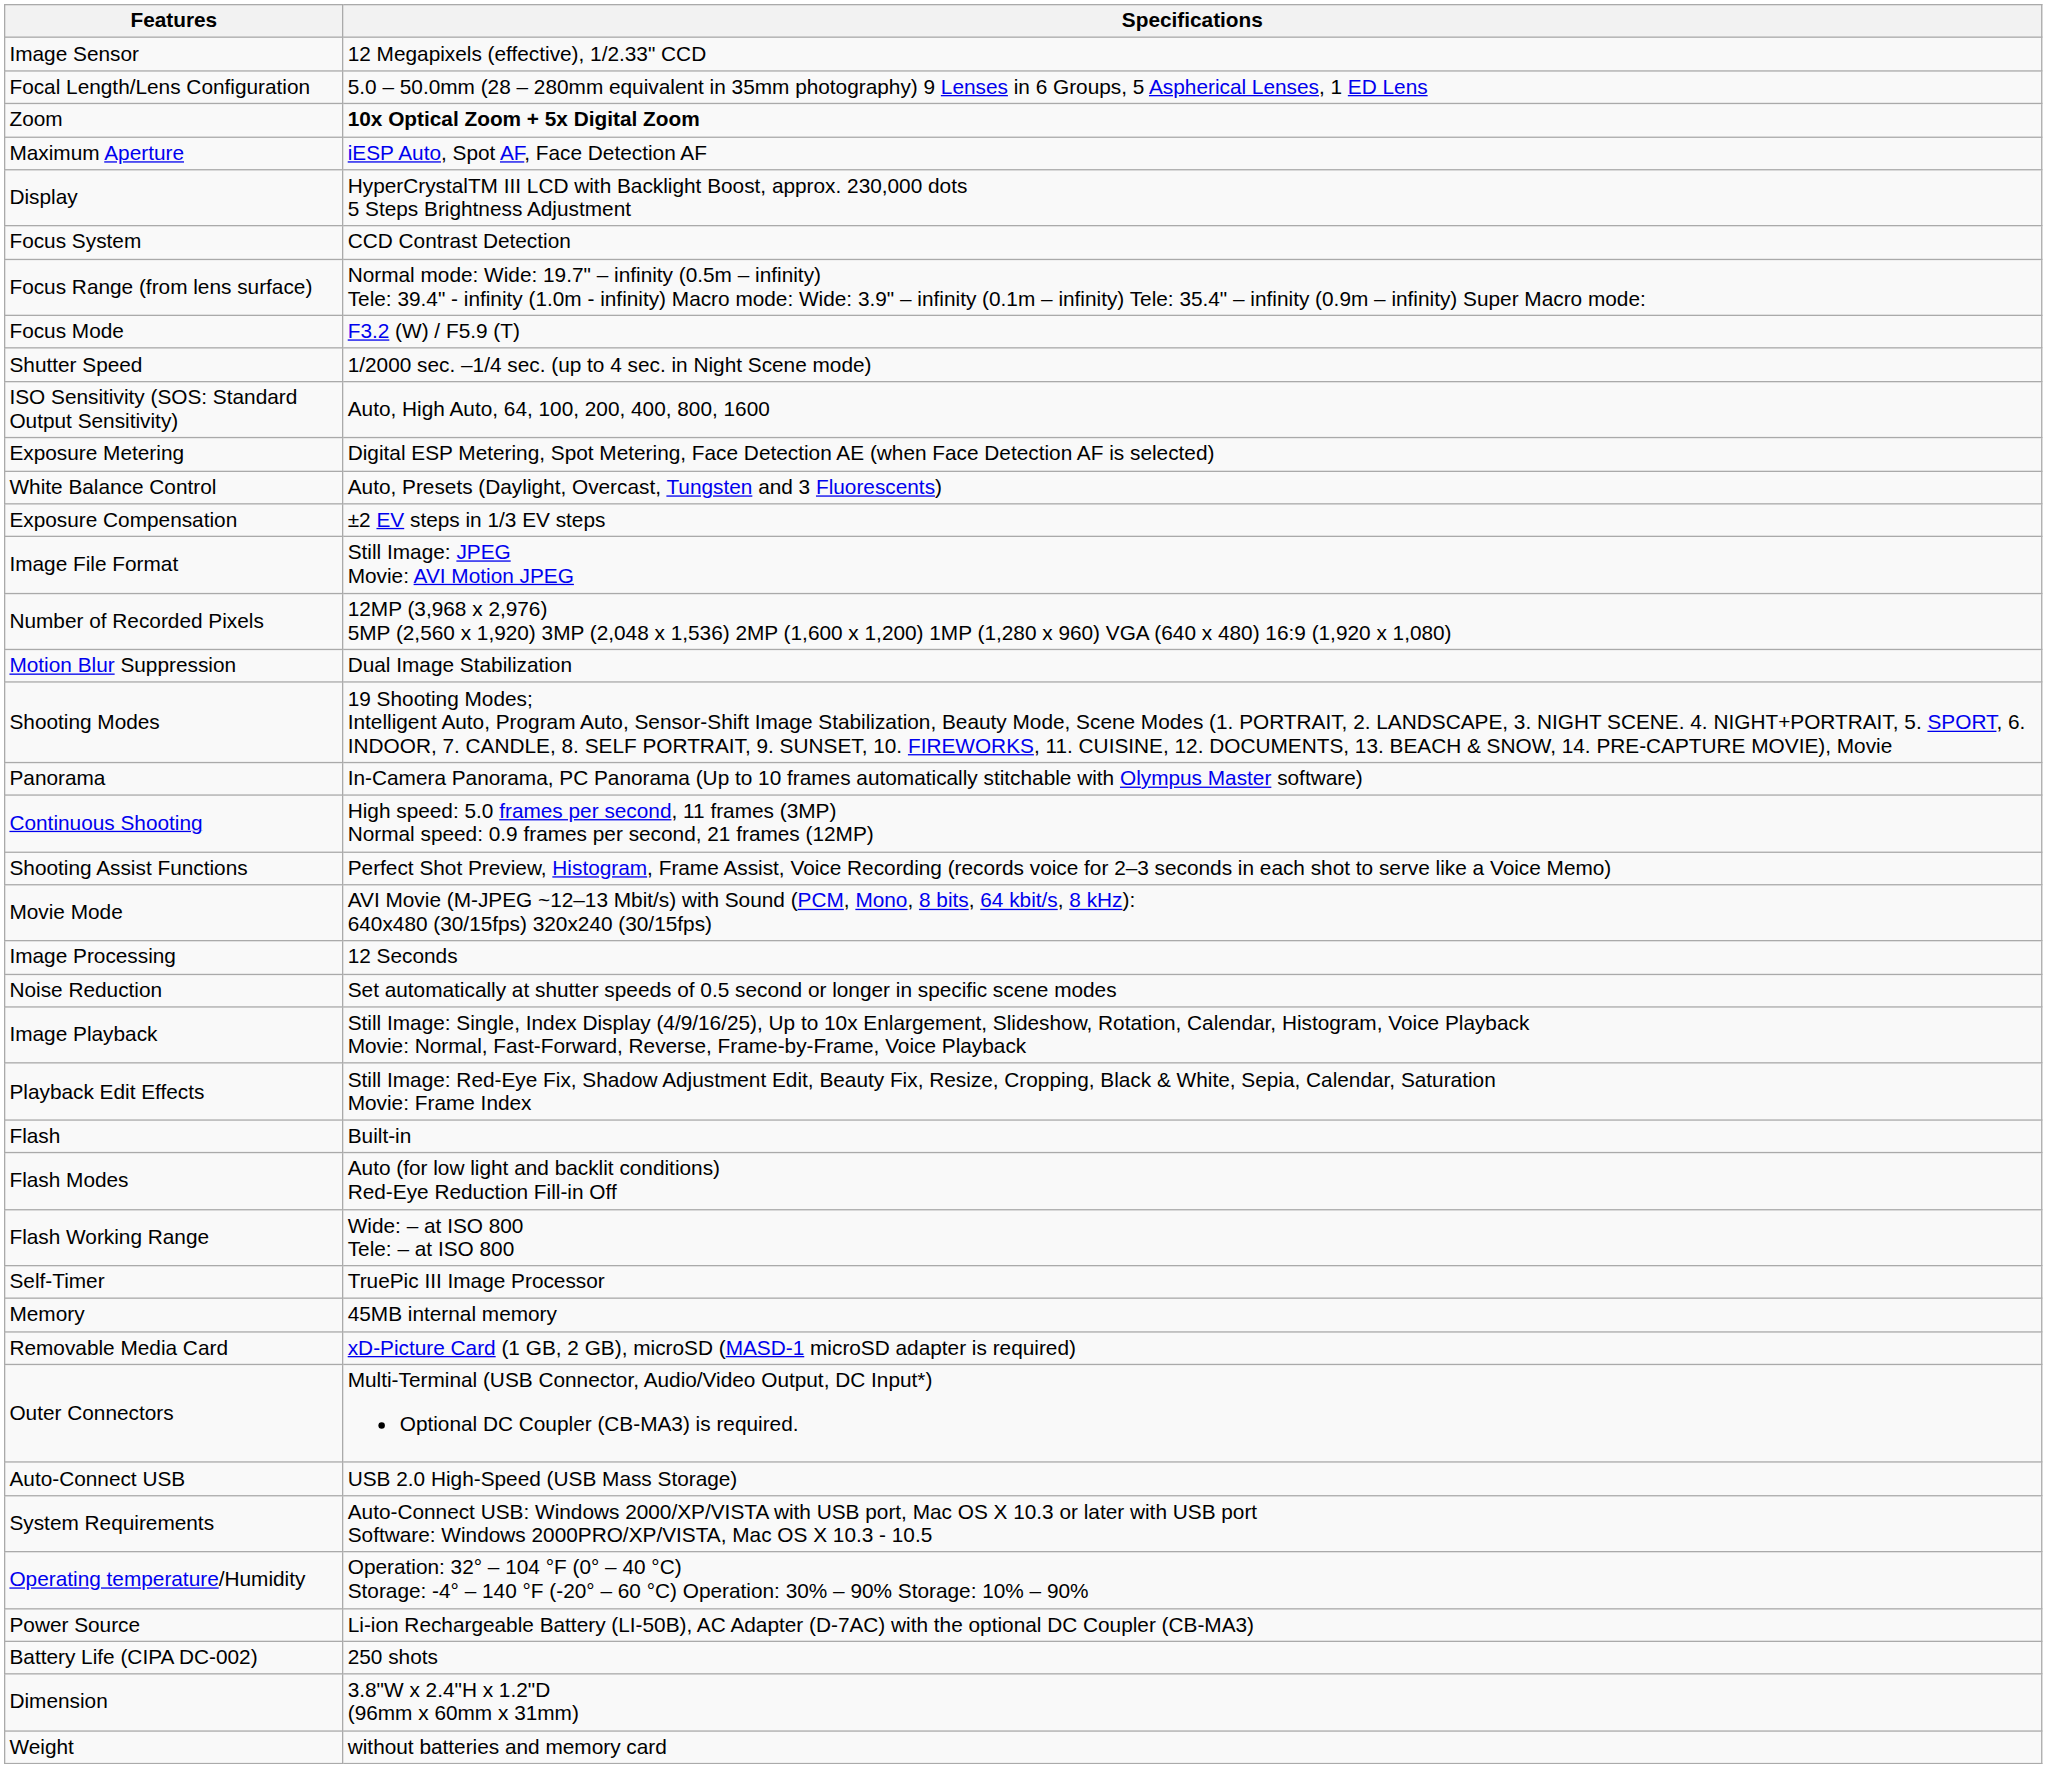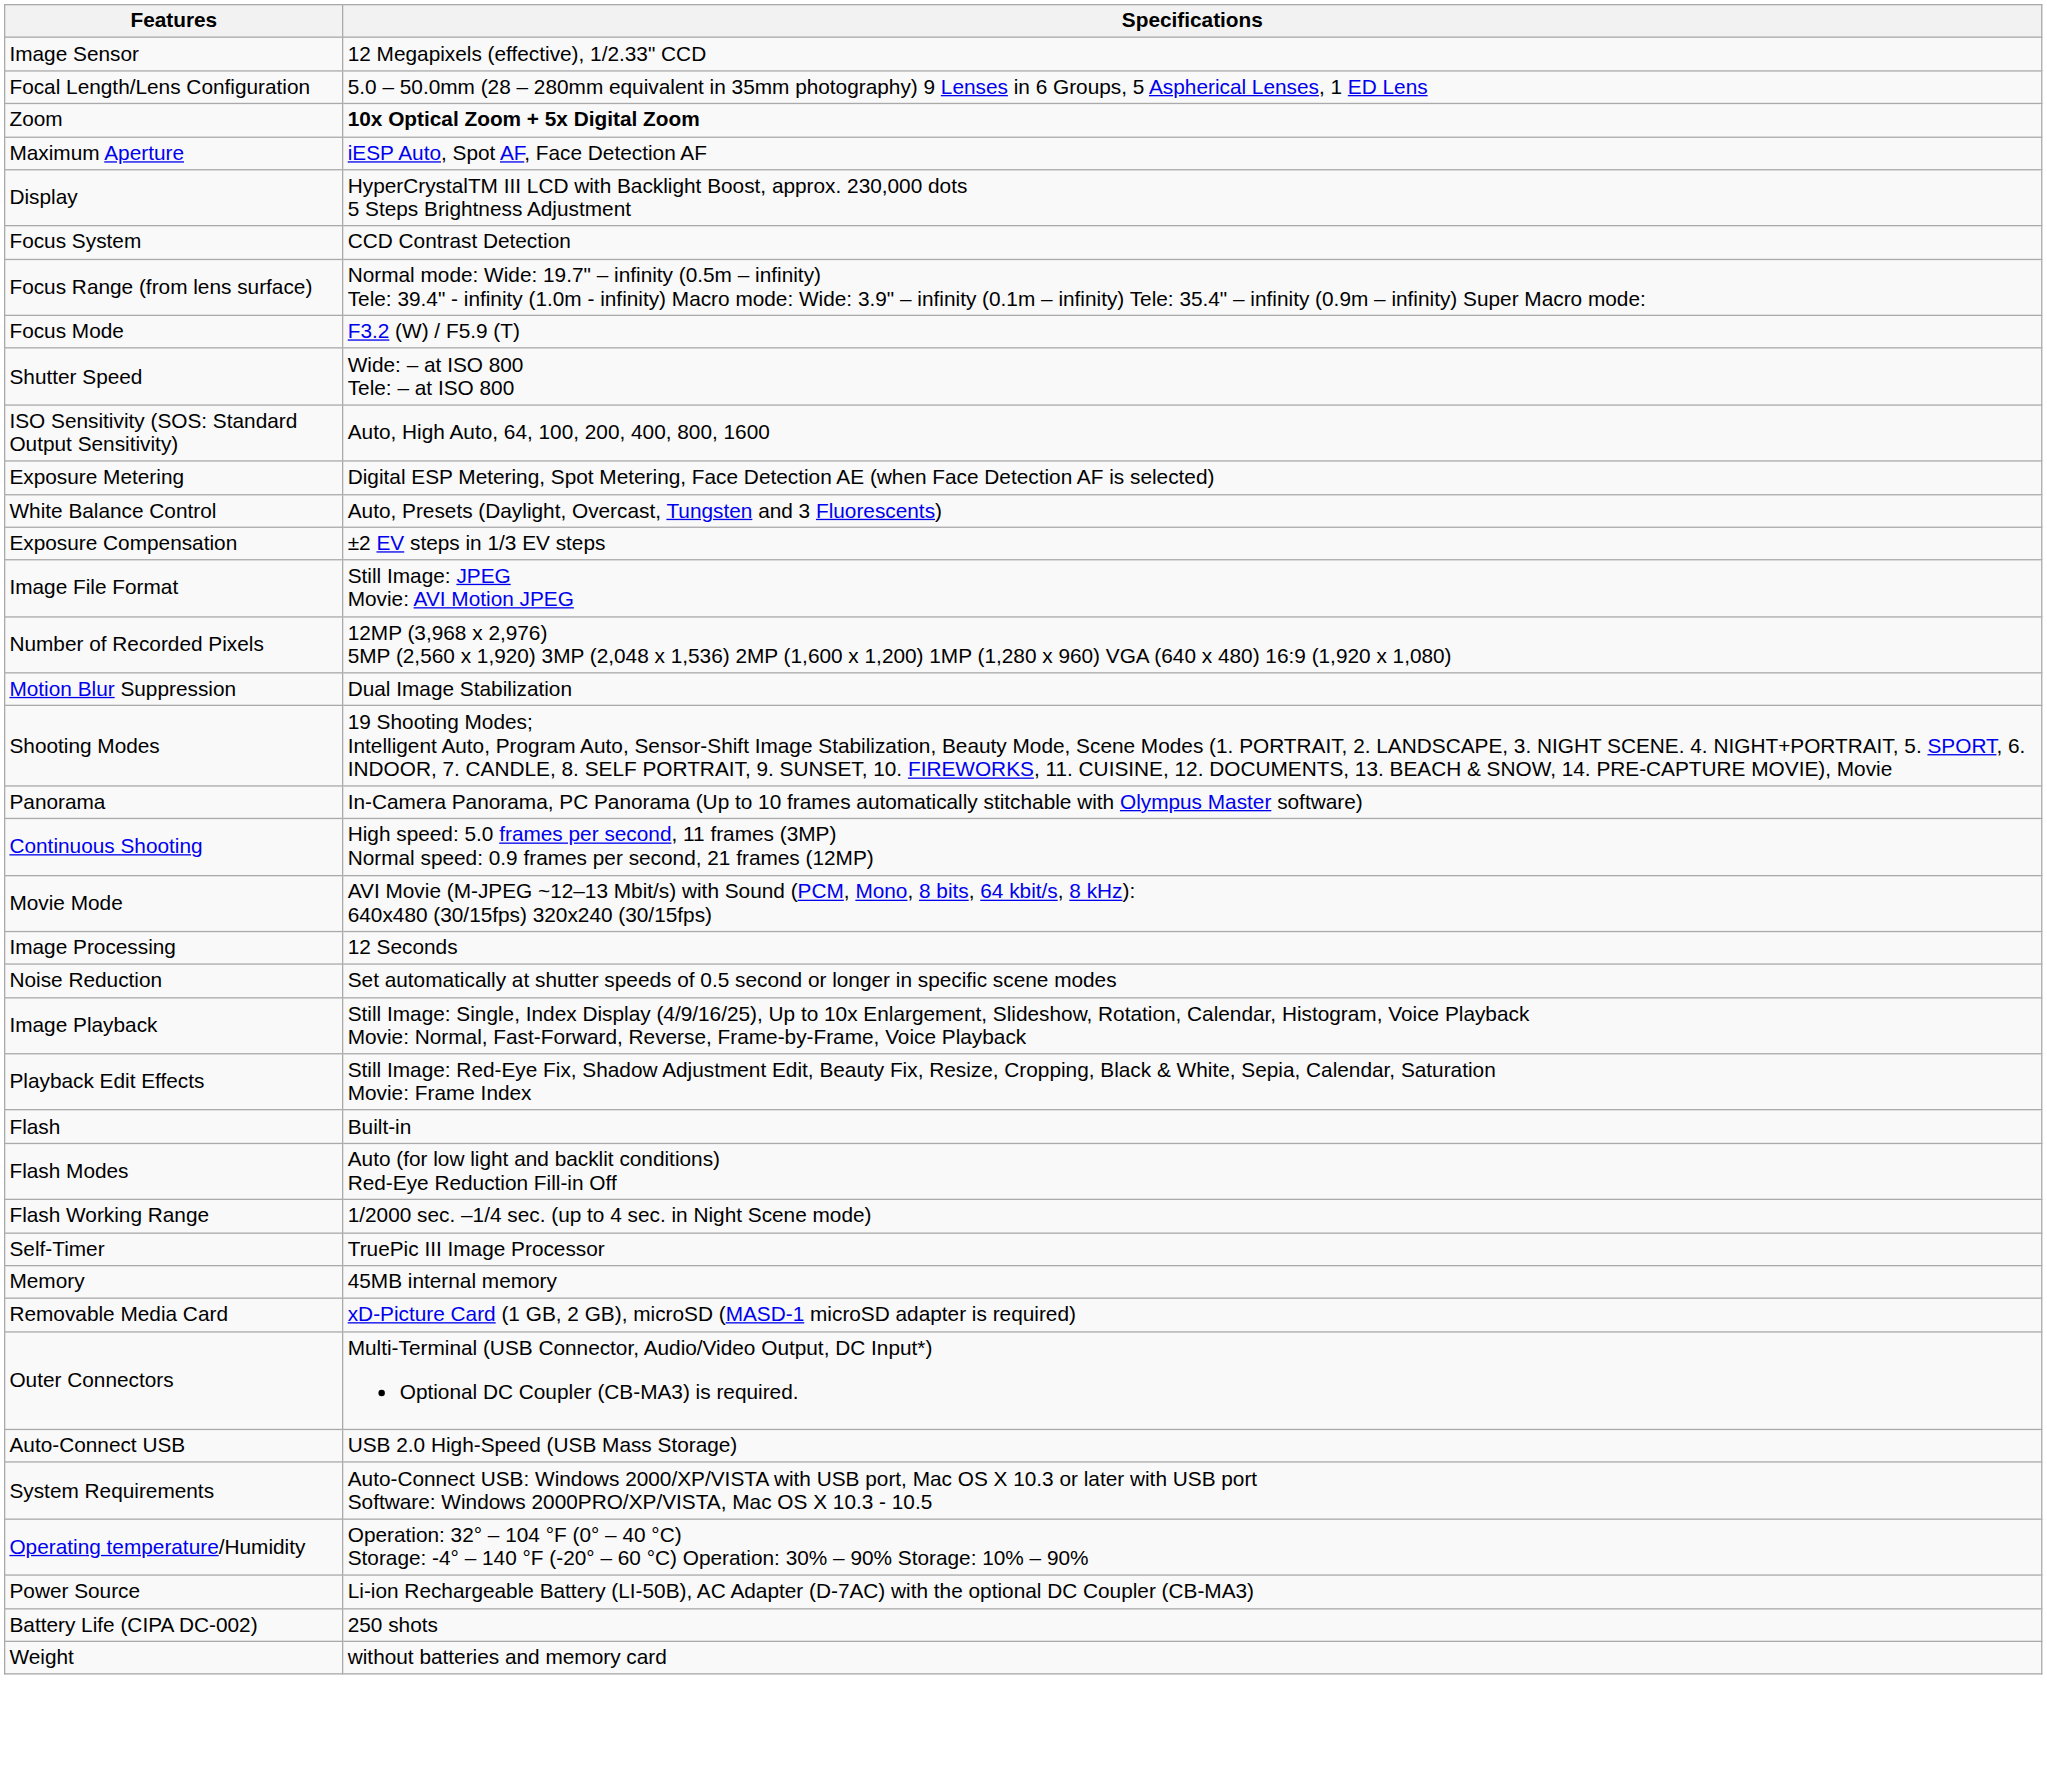(610, 364) 1/2000 sec. –1/4 sec. (up to 4 sec. in Night Scene mode) -> (436, 376) Wide: – at ISO 800 Tele: – at ISO 800
- row: (129, 867)
(436, 1237) Wide: – at ISO 800 Tele: – at ISO 800 -> (610, 1215) 1/2000 sec. –1/4 sec. (up to 4 sec. in Night Scene mode)
- row: (59, 1702)
